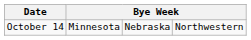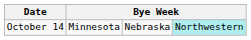(209, 28) no background -> (209, 28) paleturquoise background
